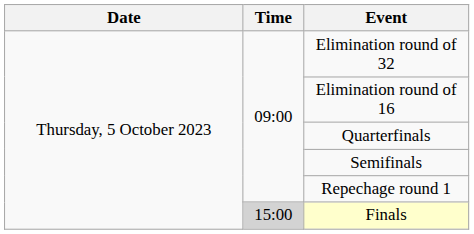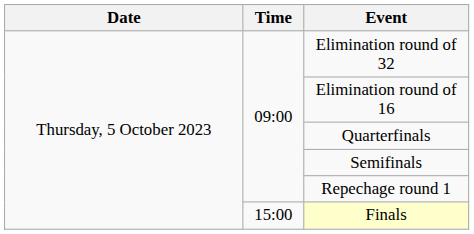(273, 215) lightgrey background -> (273, 215) no background
